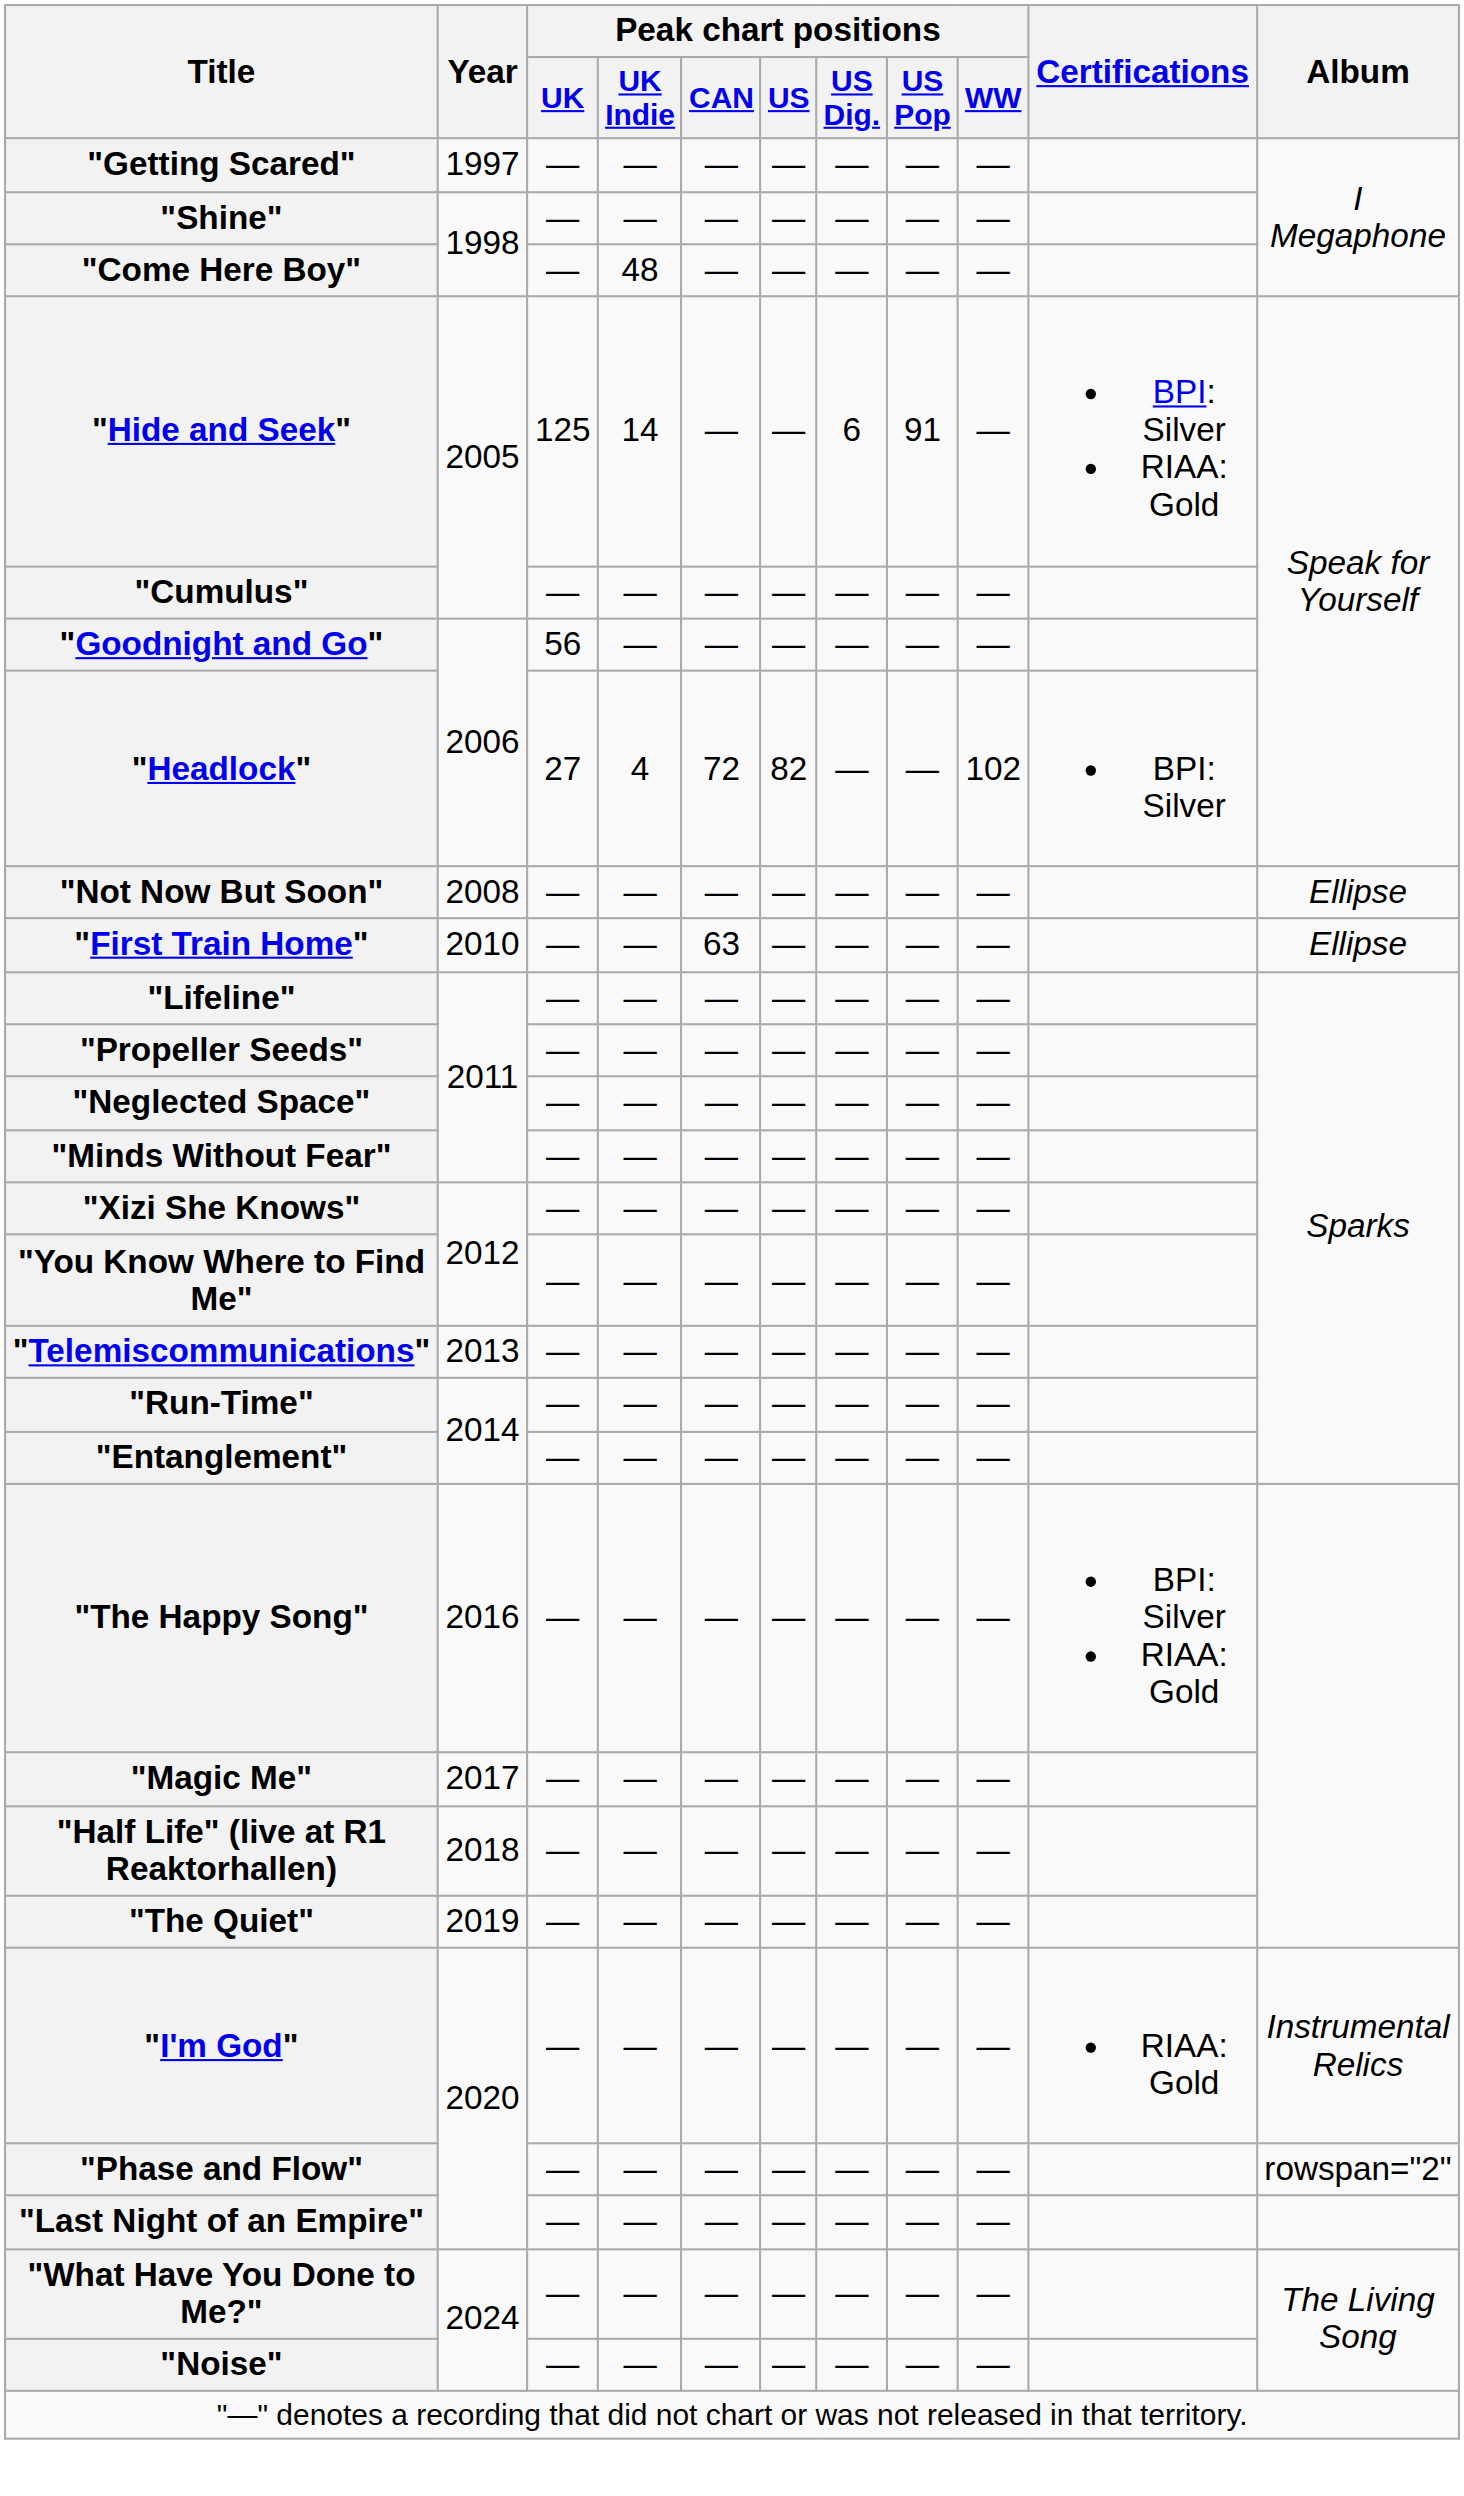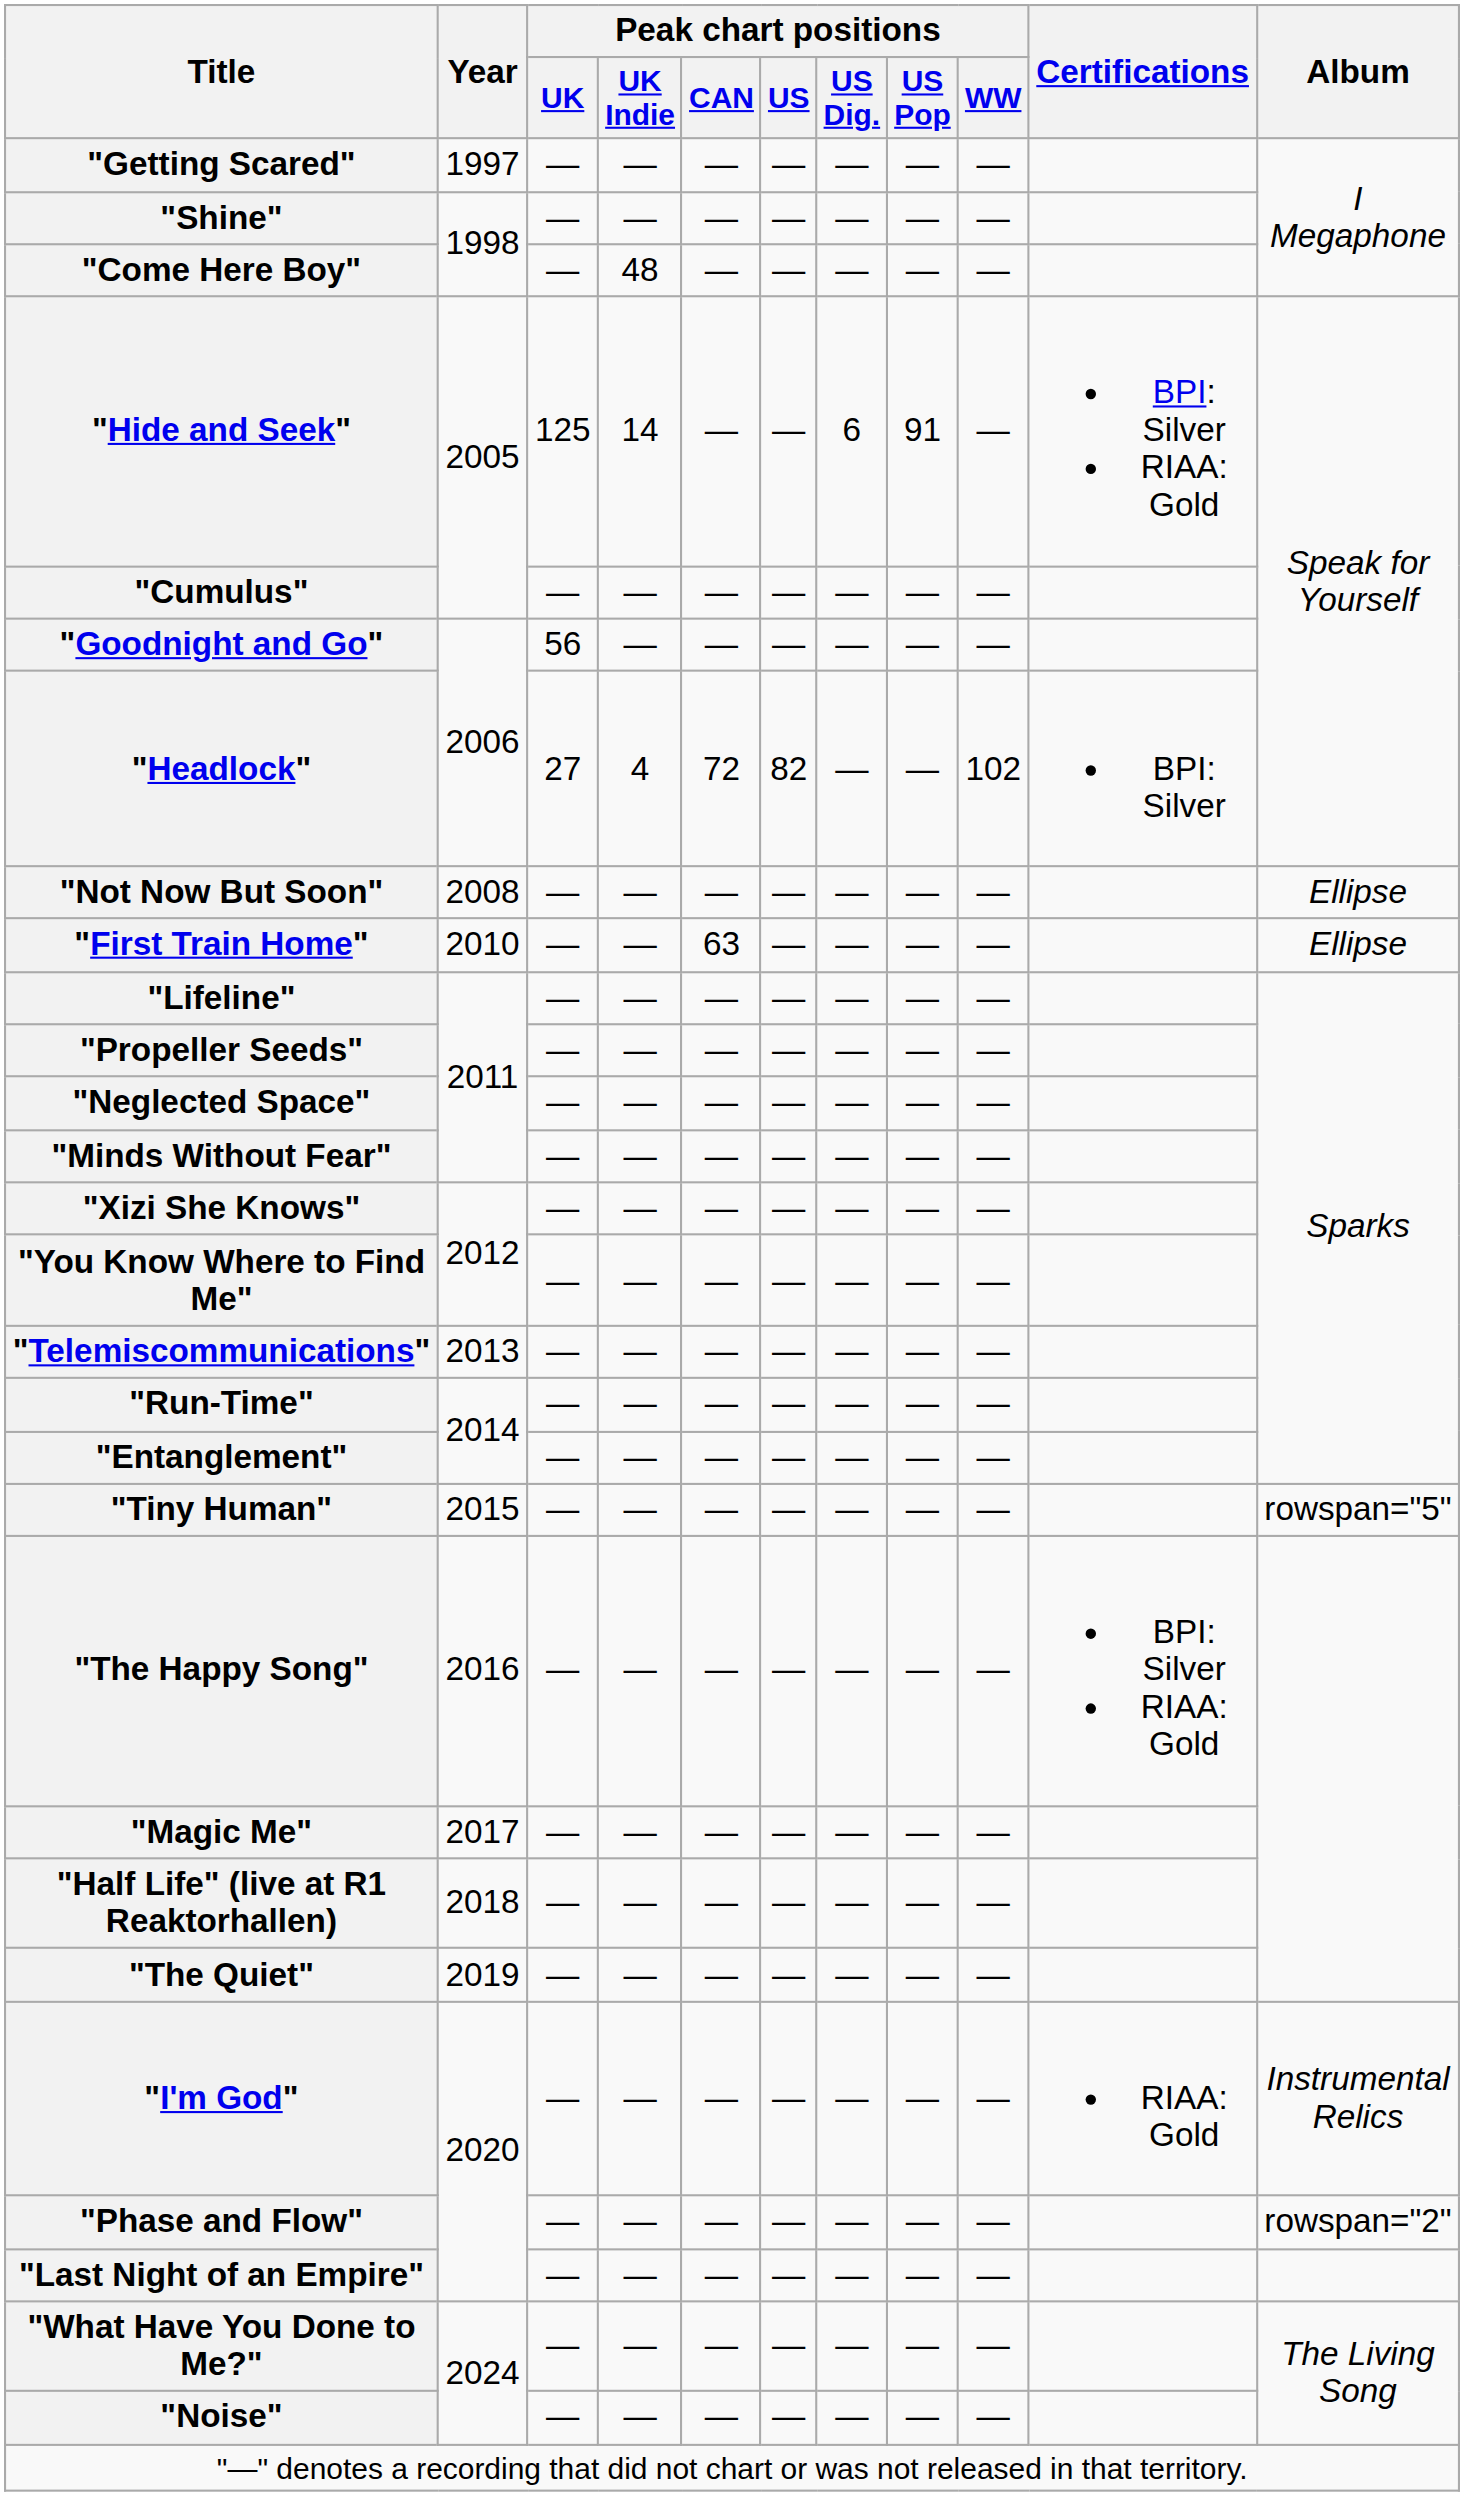+ row: (221, 1509)
